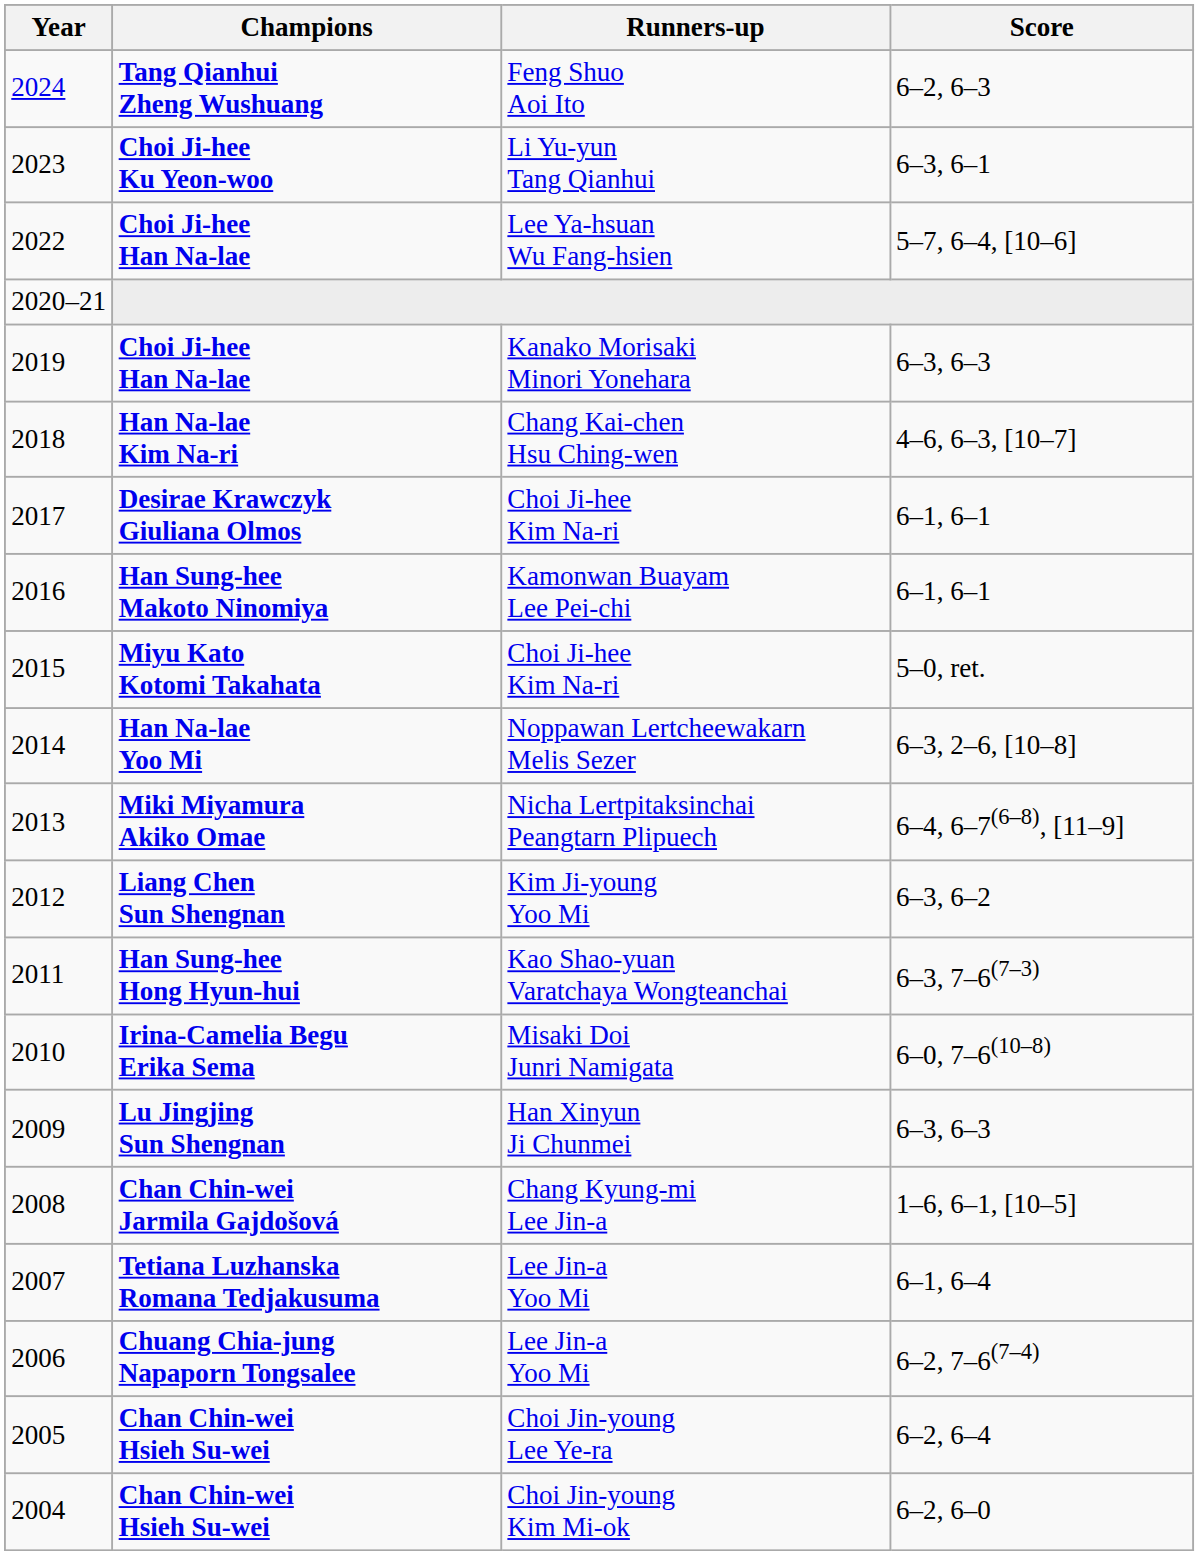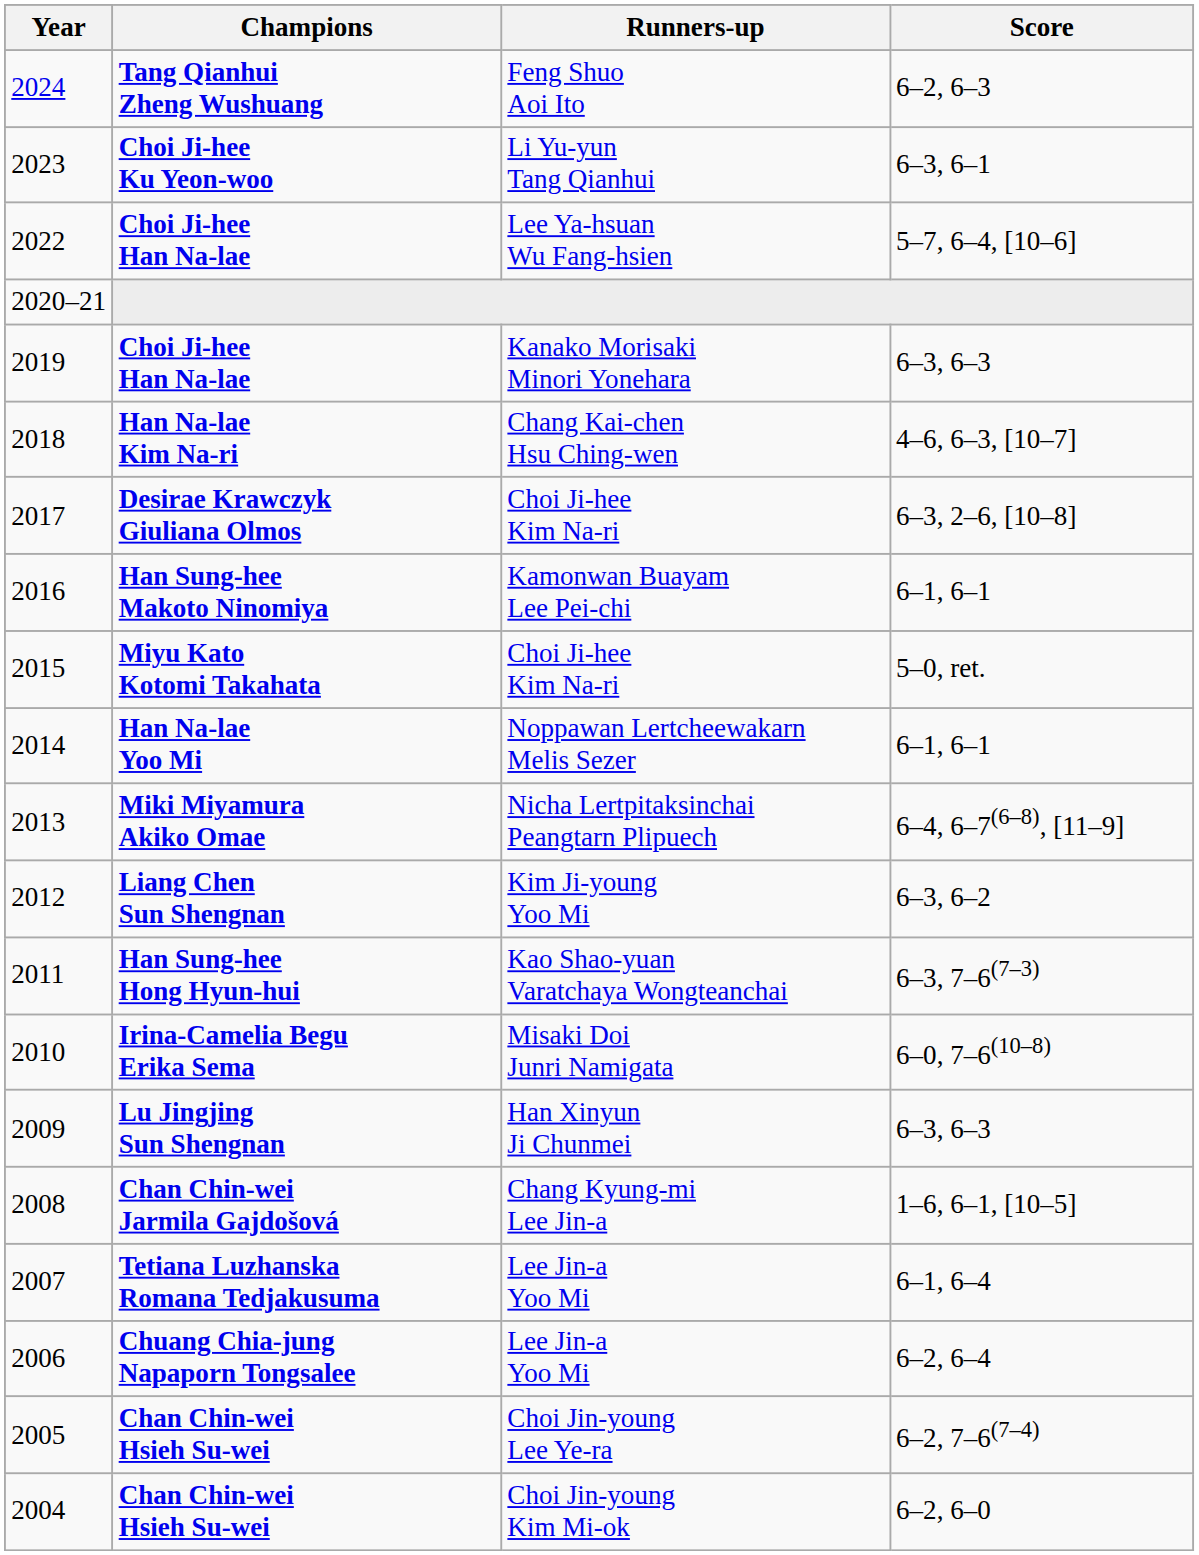(943, 515) 6–1, 6–1 -> (986, 515) 6–3, 2–6, [10–8]
(986, 745) 6–3, 2–6, [10–8] -> (943, 745) 6–1, 6–1
(968, 1358) 6–2, 7–6(7–4) -> (943, 1358) 6–2, 6–4
(943, 1434) 6–2, 6–4 -> (968, 1434) 6–2, 7–6(7–4)
